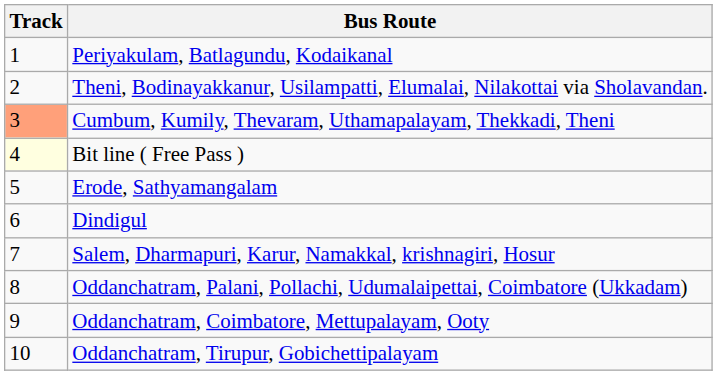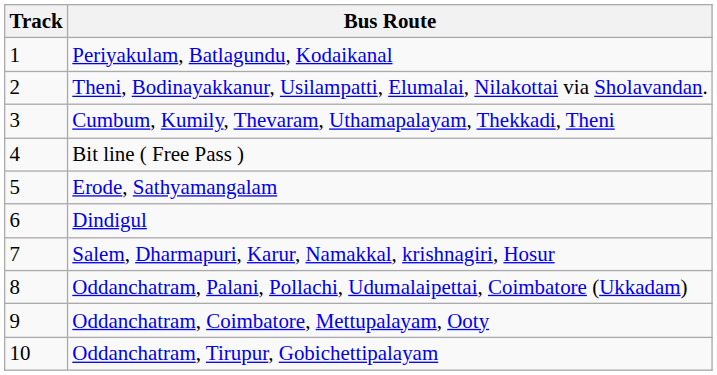(15, 120) lightsalmon background -> (15, 120) no background
(15, 154) lightyellow background -> (15, 154) no background
